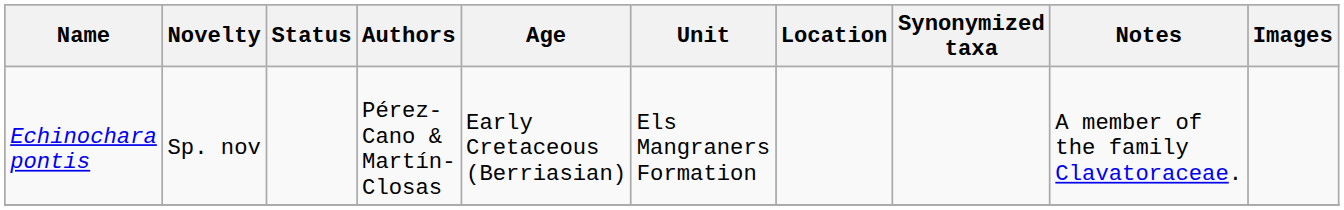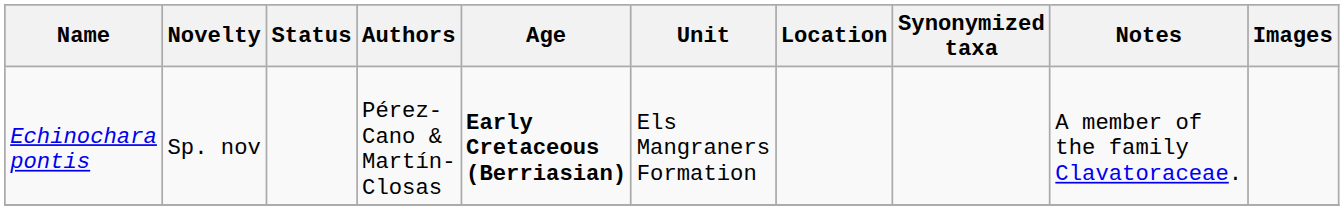(546, 149) normal -> (546, 149) bold
